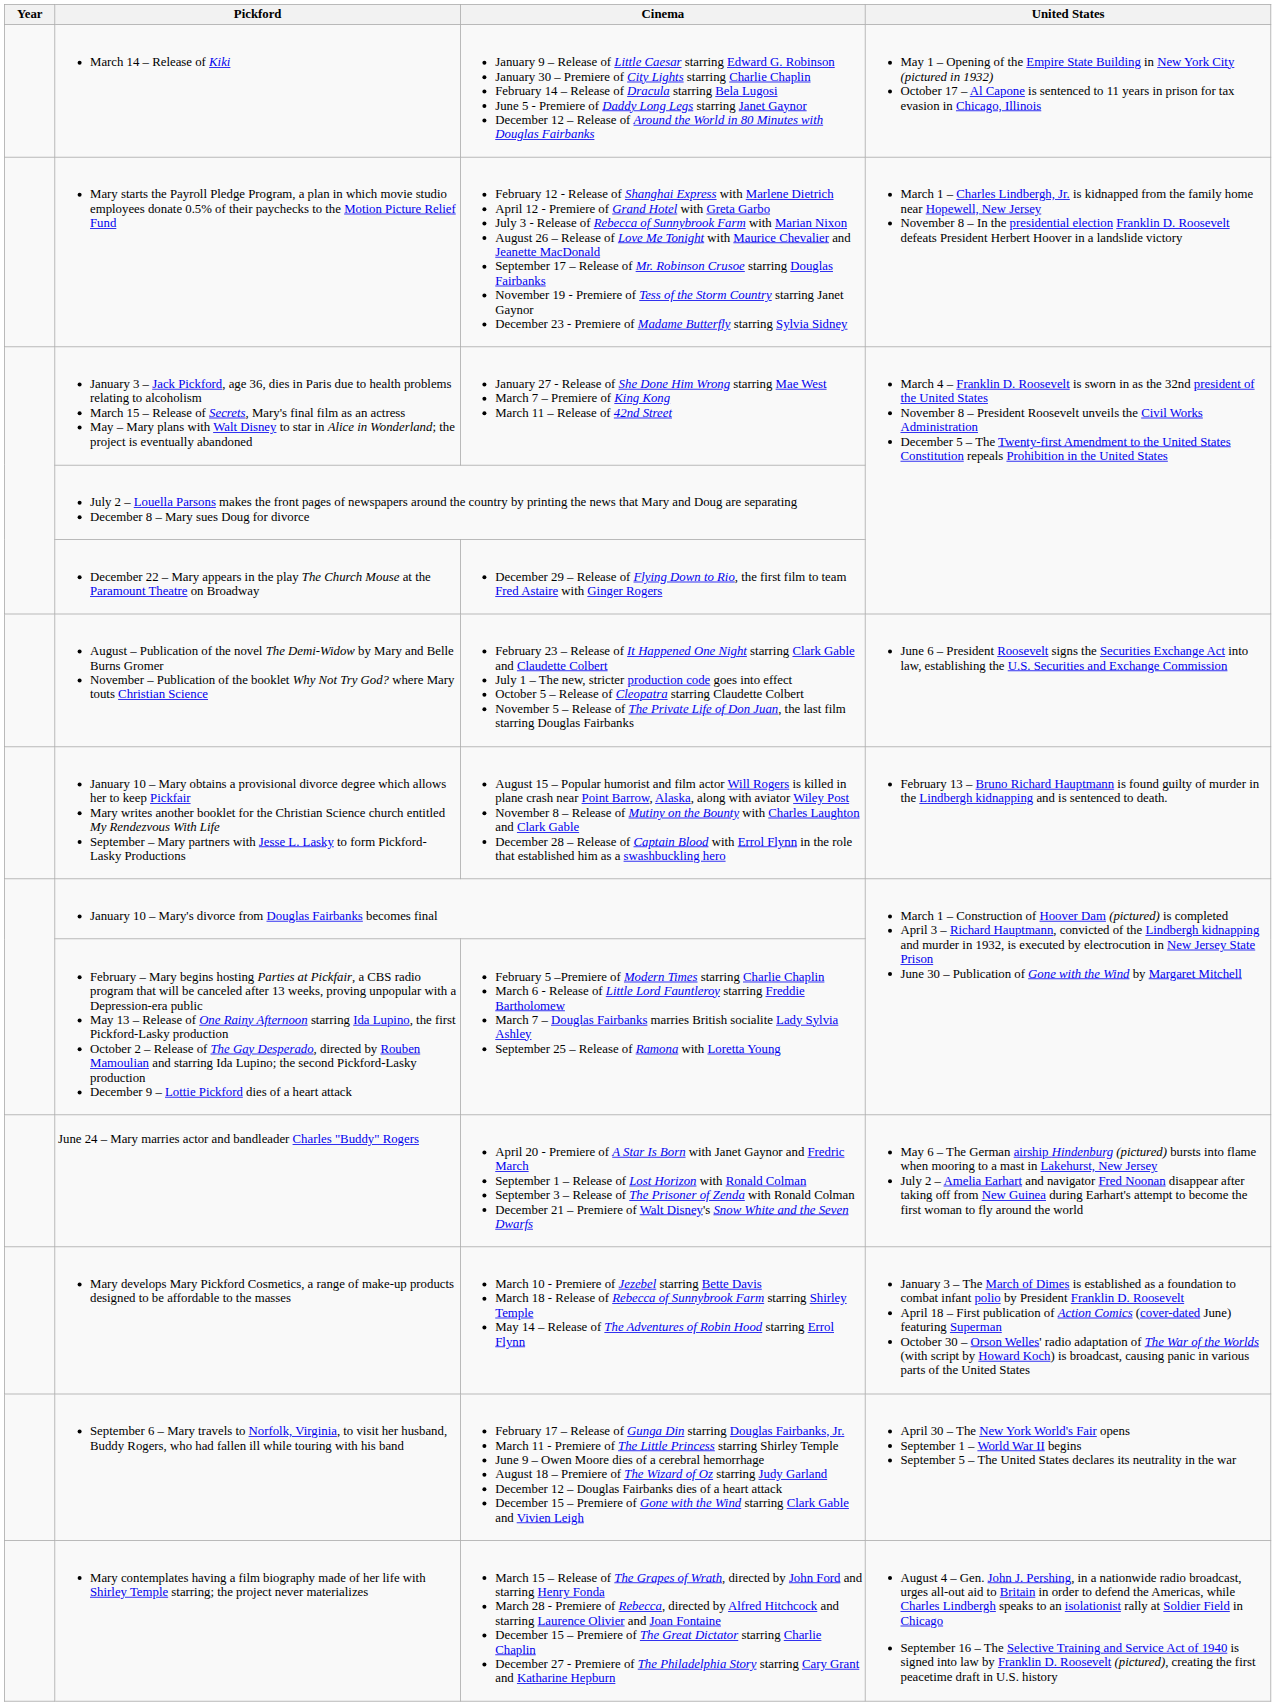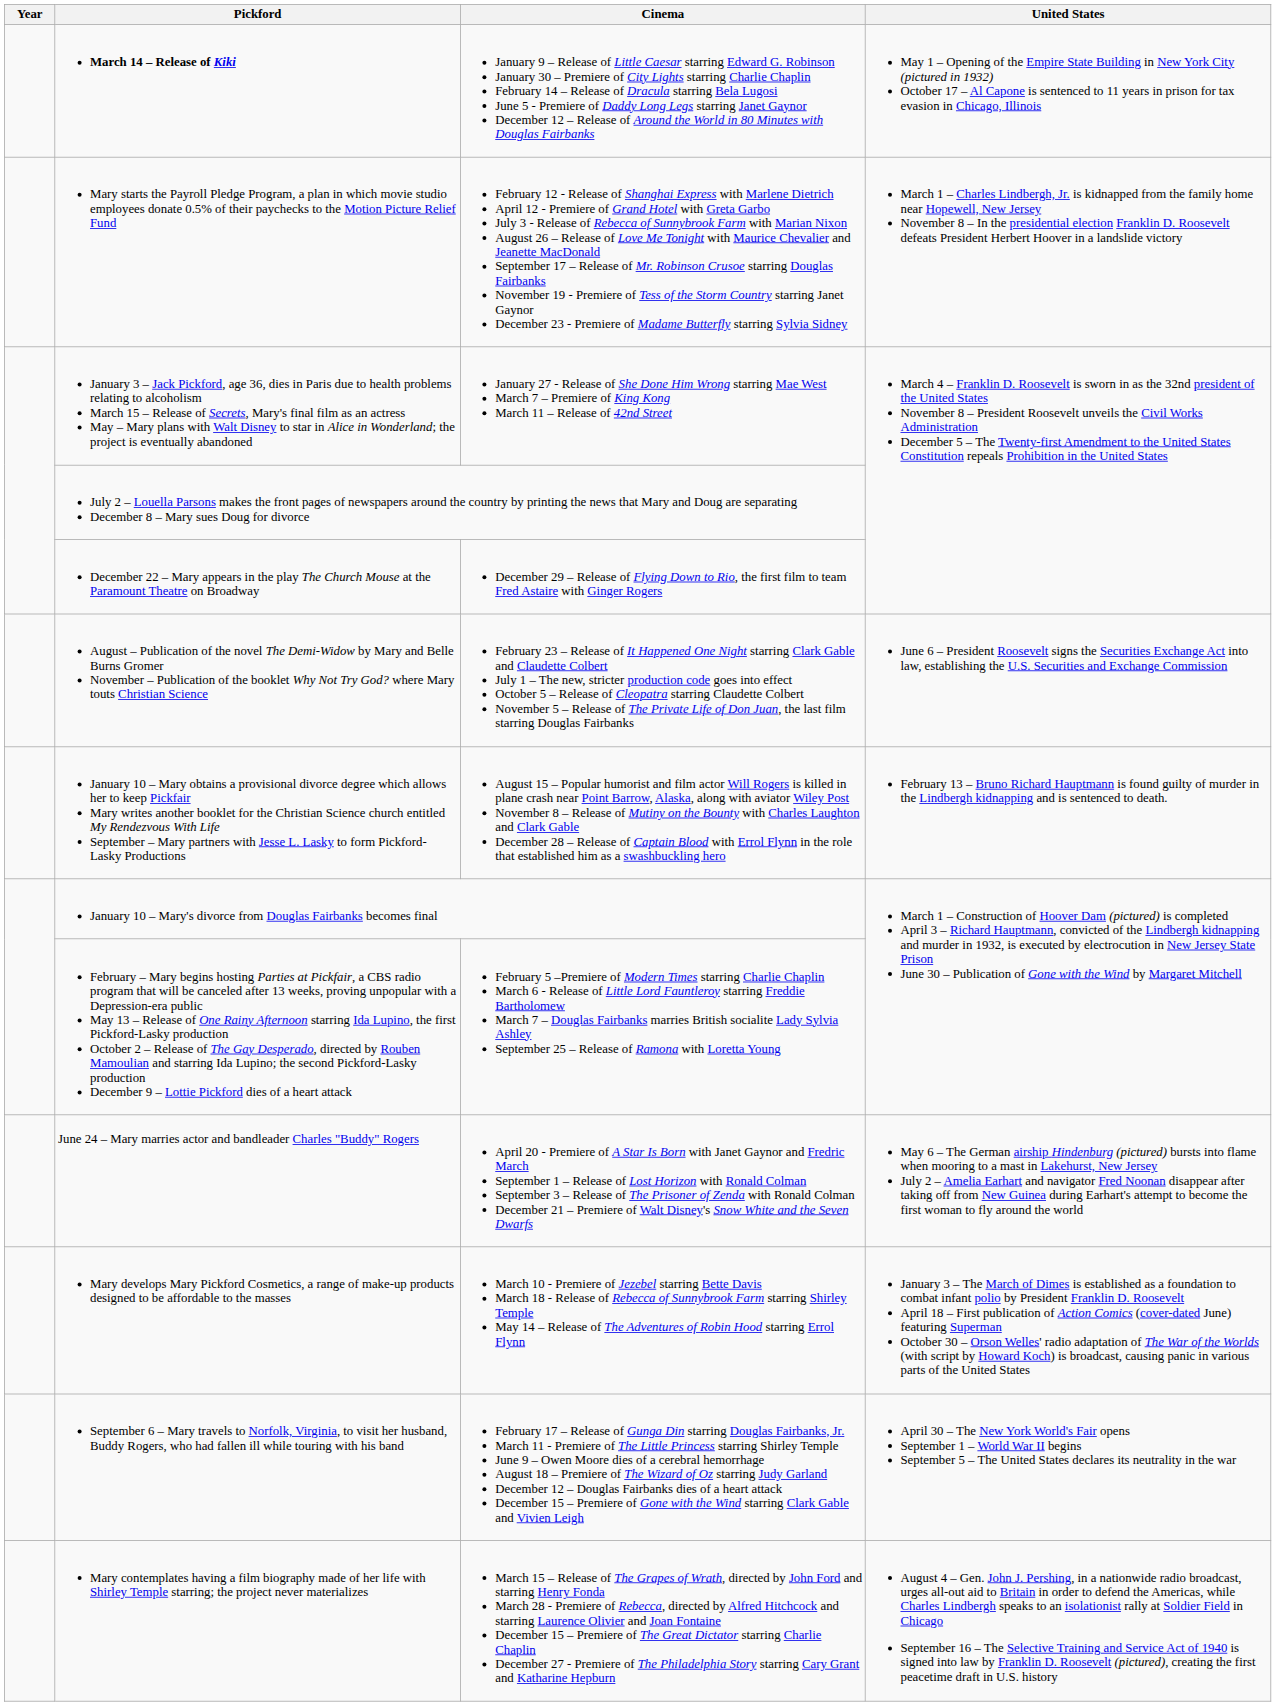(258, 62) normal -> (258, 62) bold
